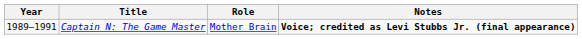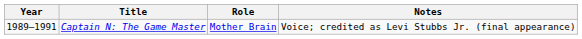(428, 27) bold -> (428, 27) normal
